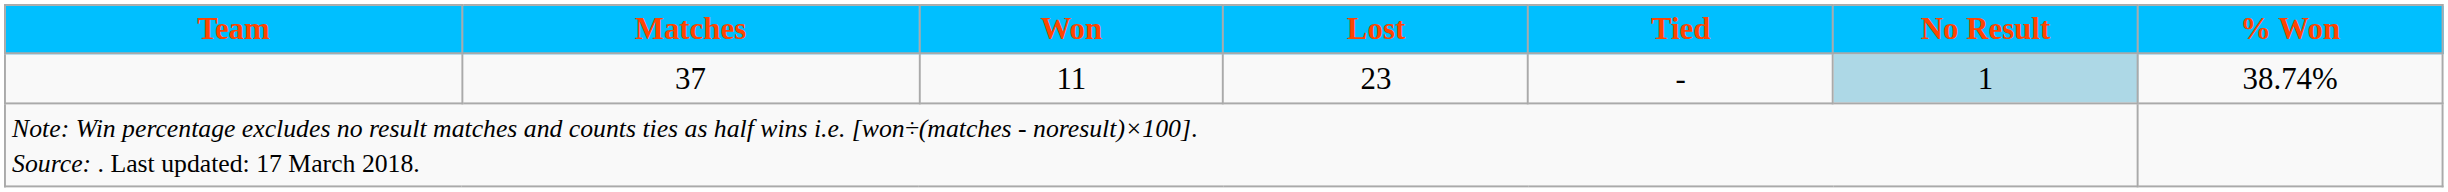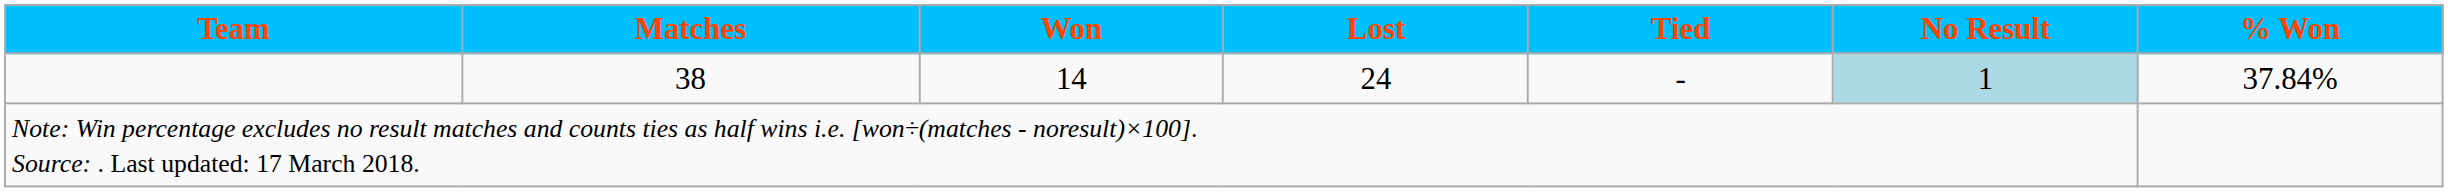(690, 77) 37 -> (690, 77) 38
(1071, 77) 11 -> (1071, 77) 14
(1376, 77) 23 -> (1376, 77) 24
(2290, 77) 38.74% -> (2290, 77) 37.84%
